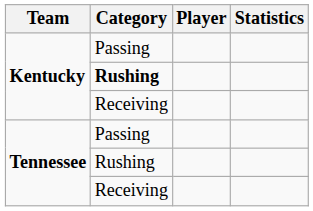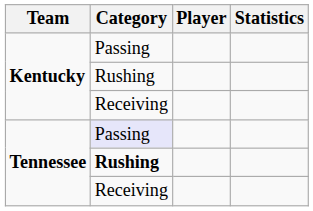(127, 76) bold -> (125, 76) normal
(122, 133) no background -> (122, 133) lavender background
(125, 162) normal -> (127, 162) bold
